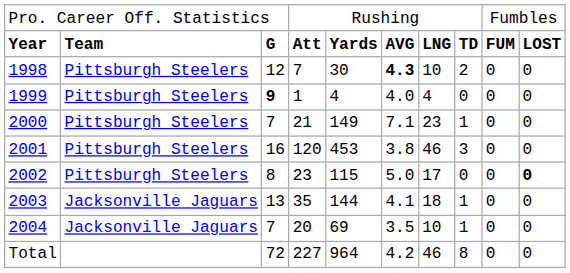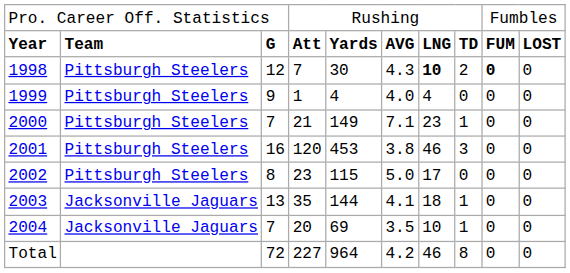(400, 70) bold -> (400, 70) normal
(432, 70) normal -> (432, 70) bold
(491, 70) normal -> (491, 70) bold
(271, 97) bold -> (271, 97) normal
(527, 175) bold -> (527, 175) normal
